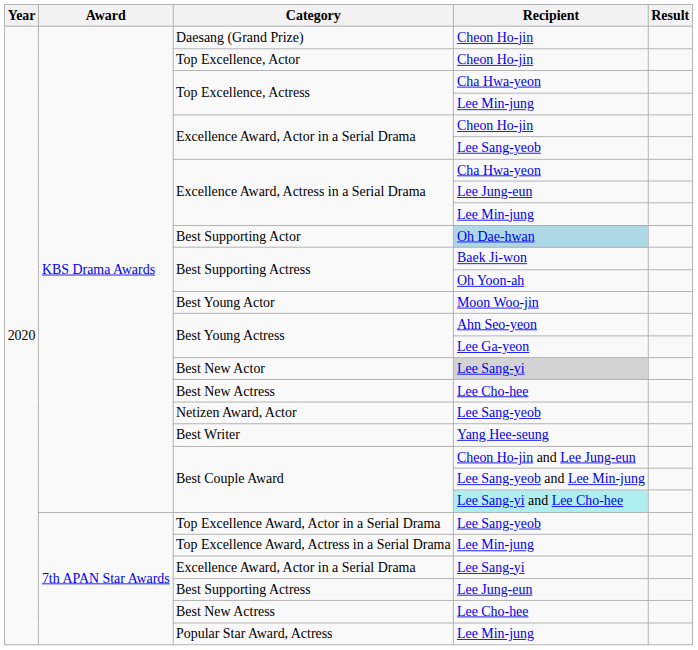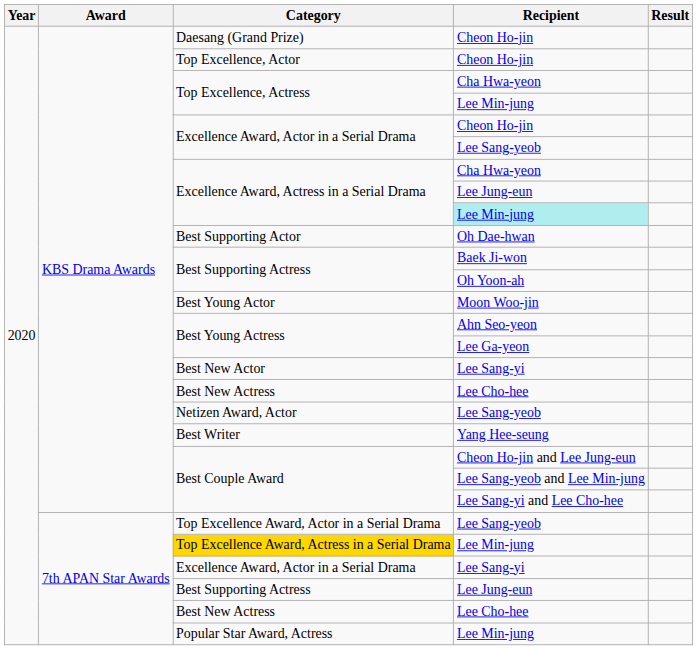(495, 214) no background -> (495, 214) paleturquoise background
(496, 236) lightblue background -> (496, 236) no background
(491, 368) lightgrey background -> (491, 368) no background
(540, 501) paleturquoise background -> (540, 501) no background
(313, 545) no background -> (313, 545) gold background
